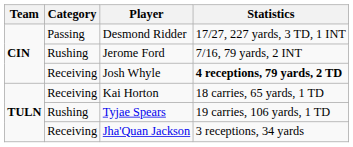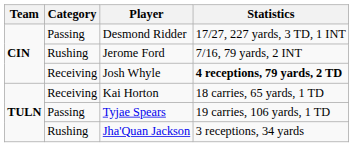(68, 112) Rushing -> (66, 112) Passing
(72, 131) Receiving -> (68, 131) Rushing
